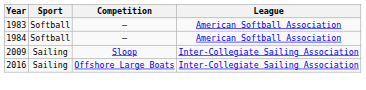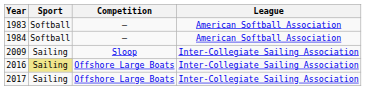(50, 65) no background -> (50, 65) khaki background
+ row: (16, 79)
